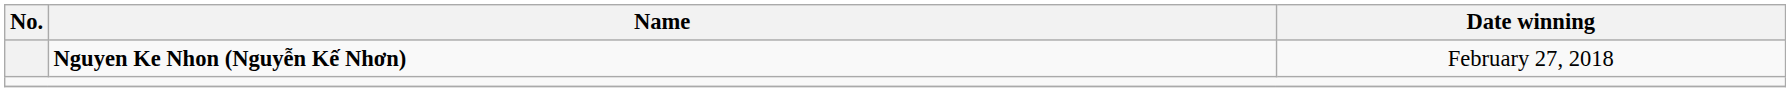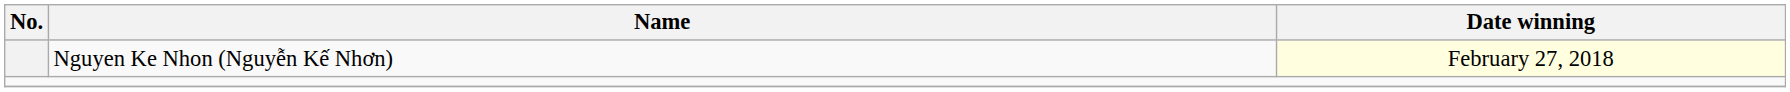(230, 58) bold -> (223, 58) normal
(1531, 58) no background -> (1531, 58) lightyellow background
